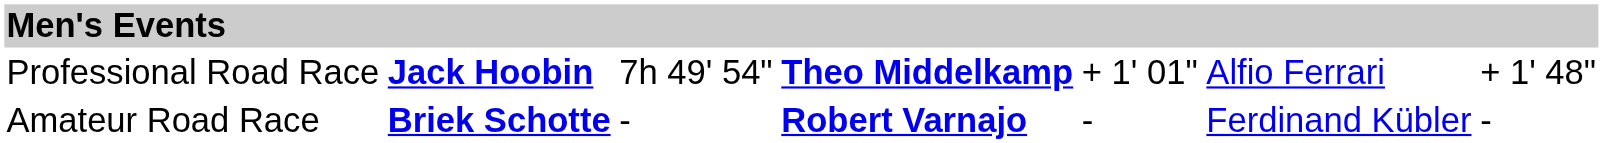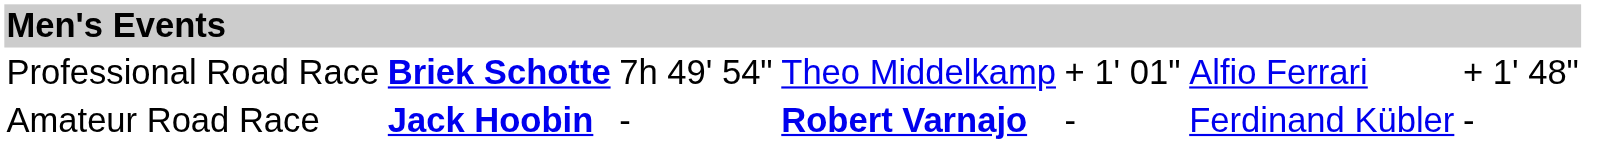(491, 72) Jack Hoobin -> (499, 72) Briek Schotte
(927, 72) bold -> (919, 72) normal
(499, 120) Briek Schotte -> (491, 120) Jack Hoobin
